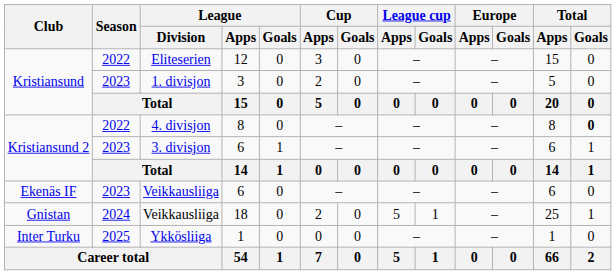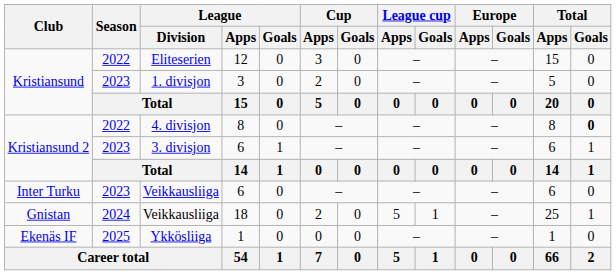(48, 192) Ekenäs IF -> (48, 192) Inter Turku
(48, 236) Inter Turku -> (48, 236) Ekenäs IF
